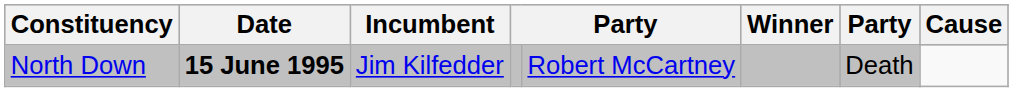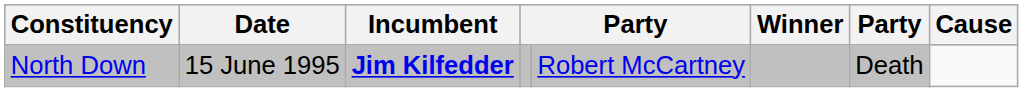(264, 65) bold -> (262, 65) normal
(430, 65) normal -> (433, 65) bold
